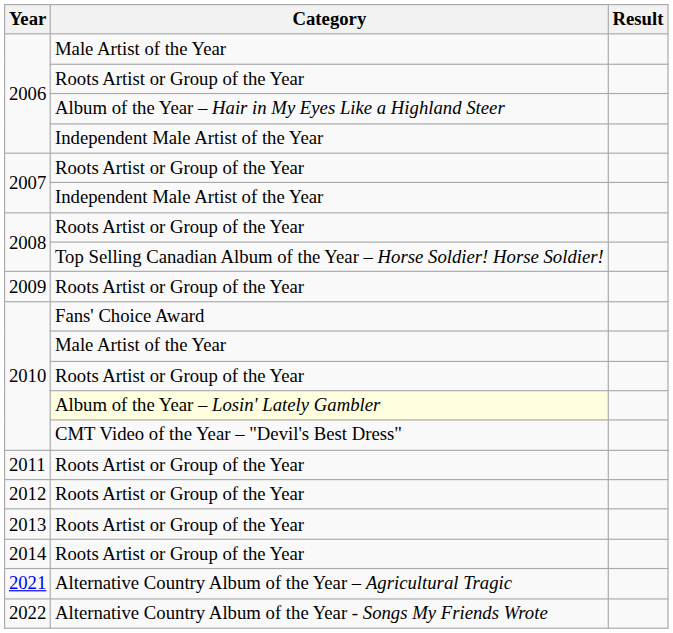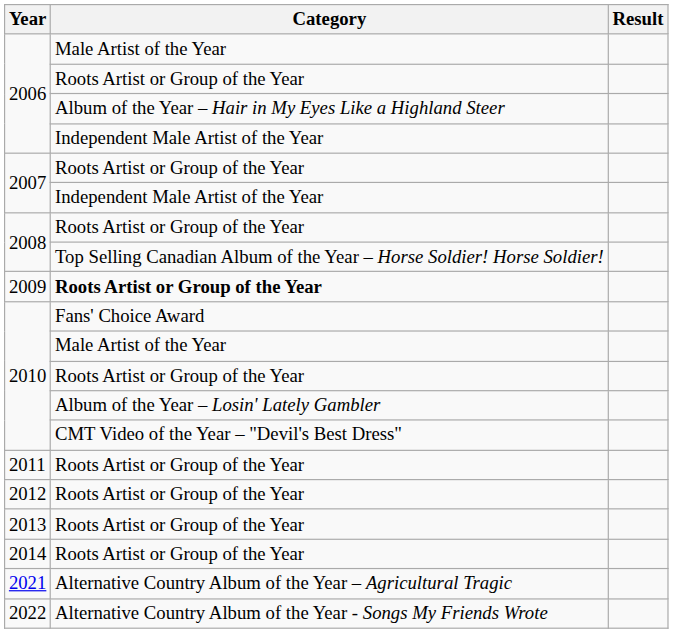(180, 286) normal -> (188, 286) bold
(218, 405) lightyellow background -> (218, 405) no background
